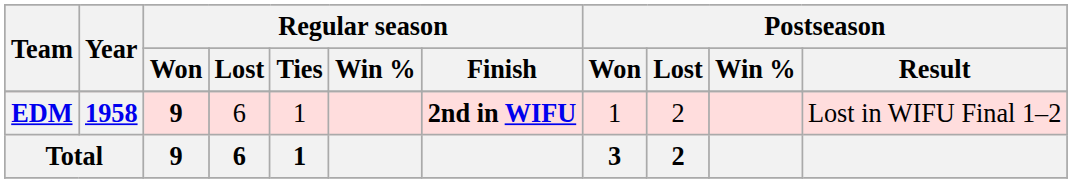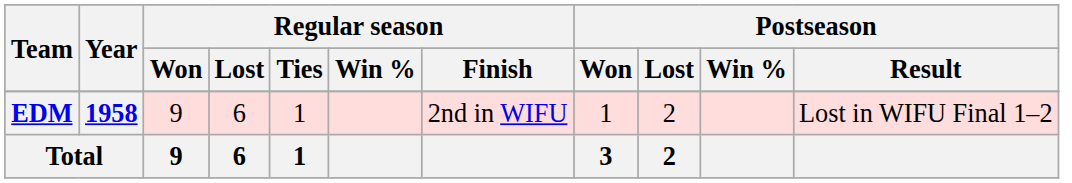(176, 113) bold -> (176, 113) normal
(502, 113) bold -> (498, 113) normal
